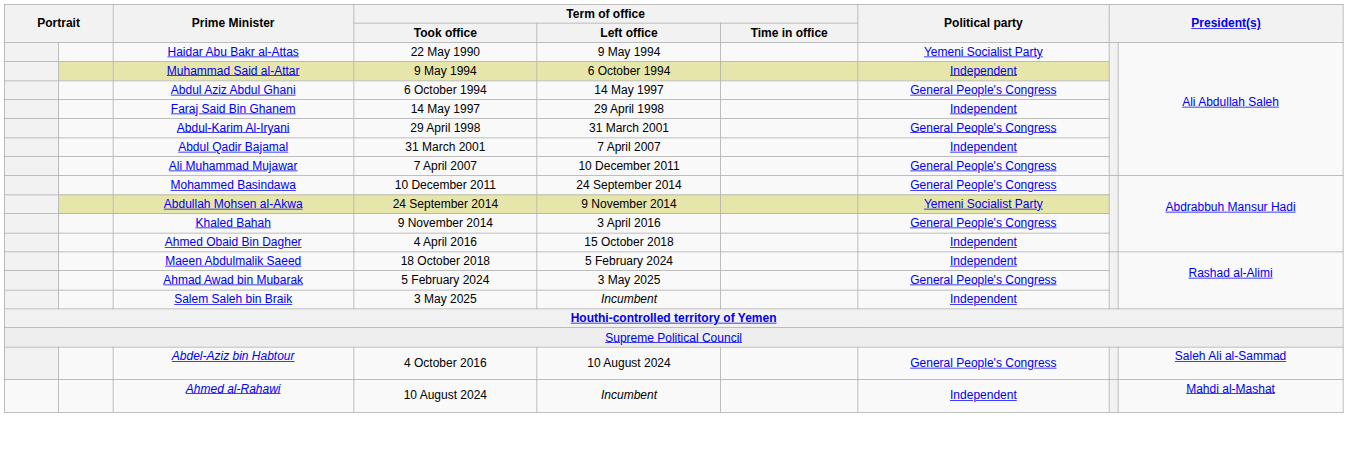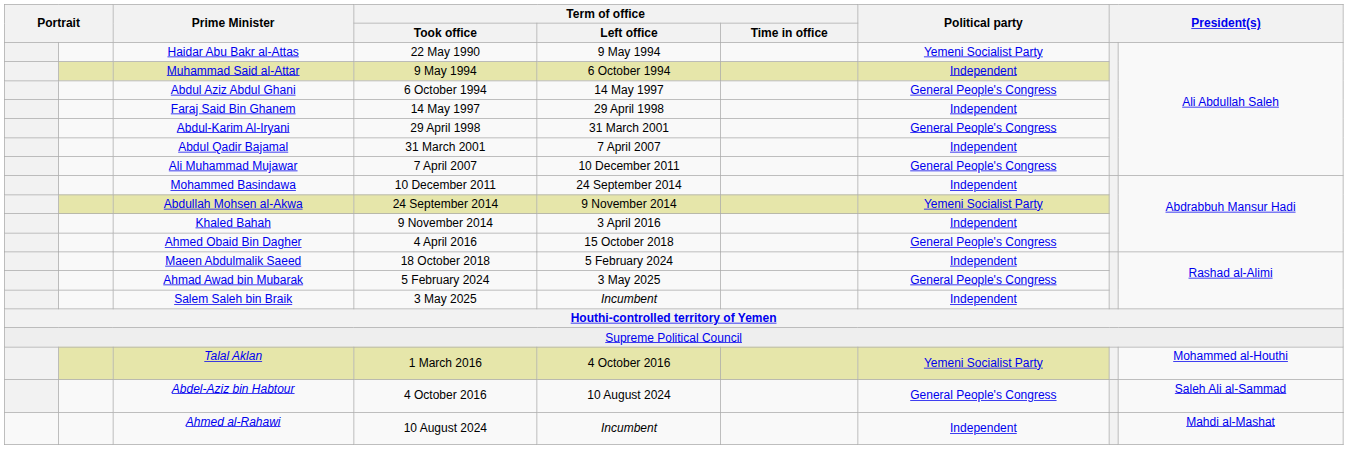(983, 185) General People's Congress -> (983, 185) Independent
(983, 223) General People's Congress -> (983, 223) Independent
(983, 242) Independent -> (983, 242) General People's Congress
+ row: (233, 356)
